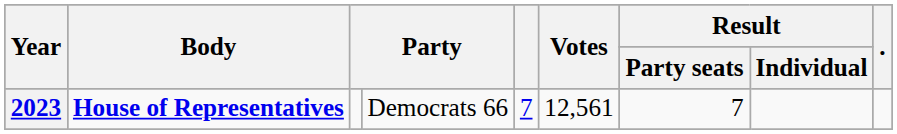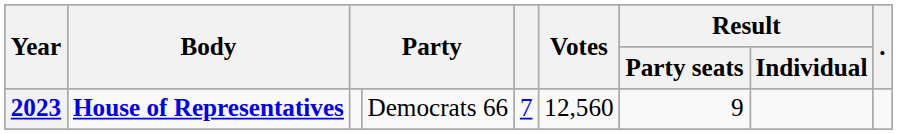(579, 108) 12,561 -> (579, 108) 12,560
(737, 108) 7 -> (737, 108) 9
